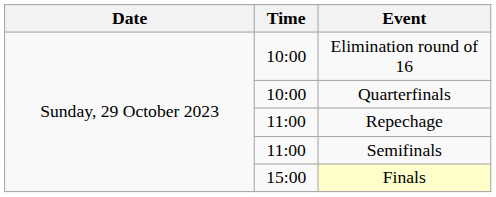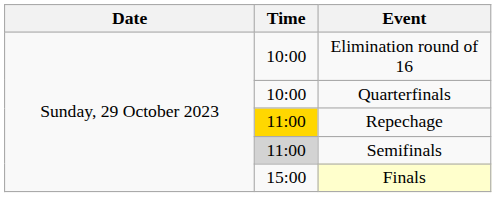(286, 121) no background -> (286, 121) gold background
(286, 149) no background -> (286, 149) lightgrey background
